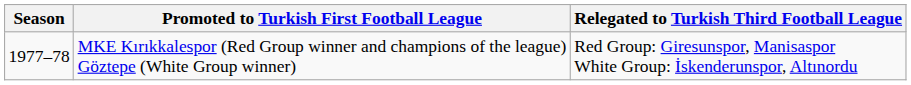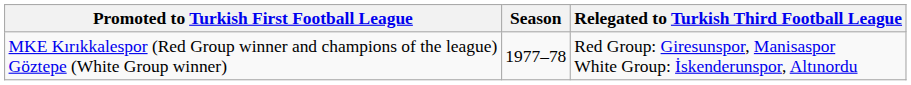columns swapped: (39, 18) <-> (322, 18)
